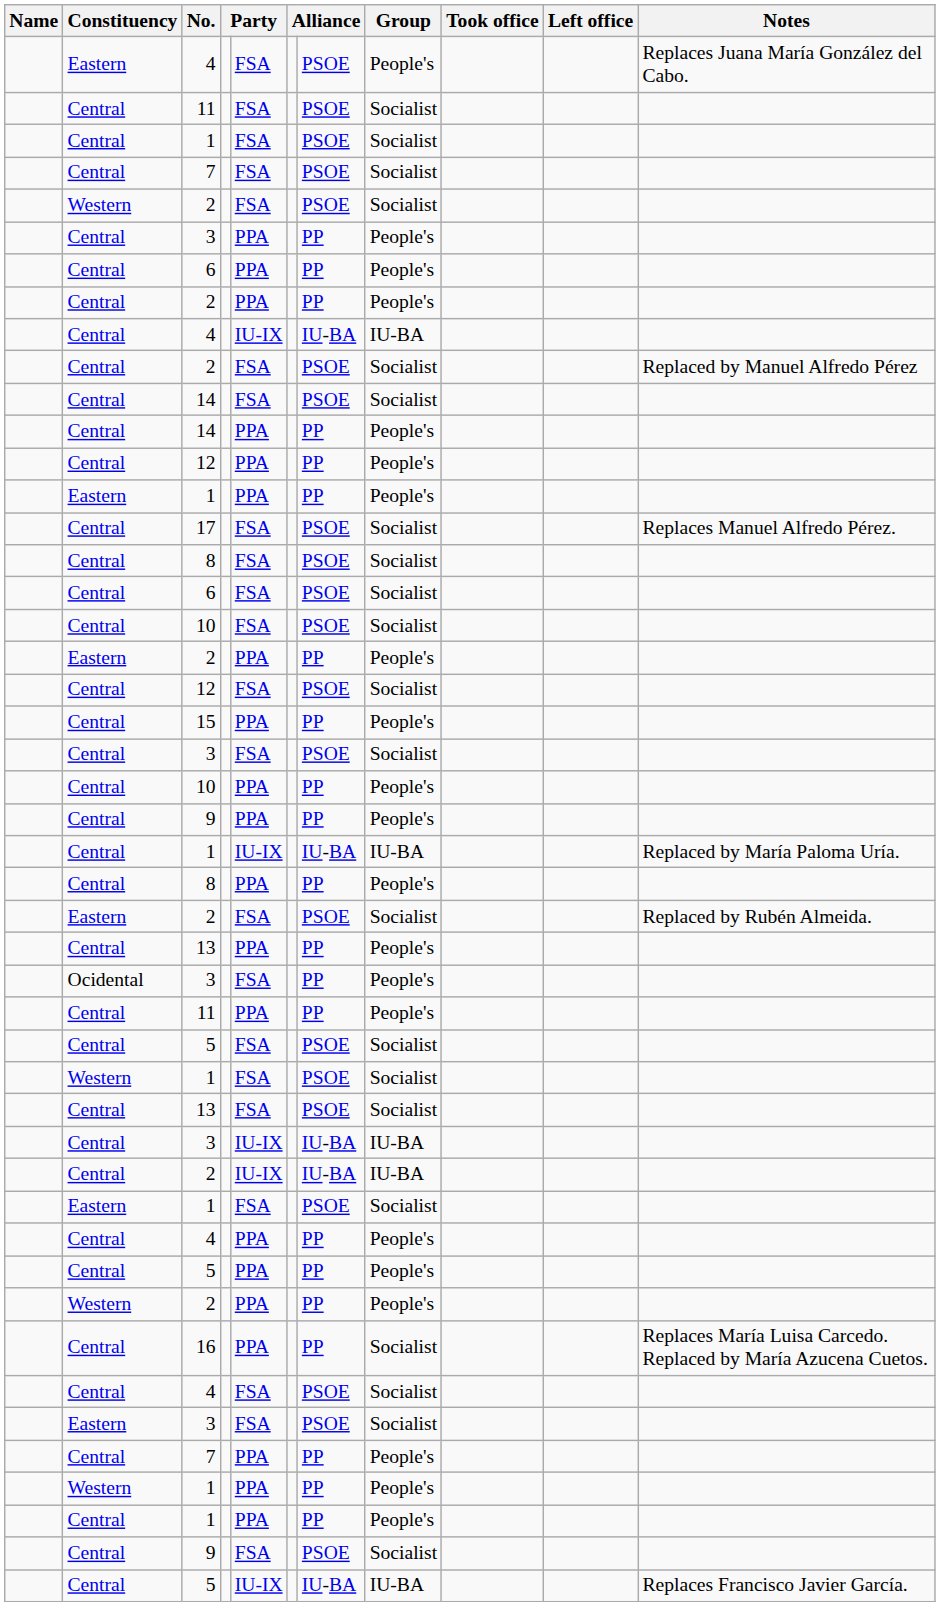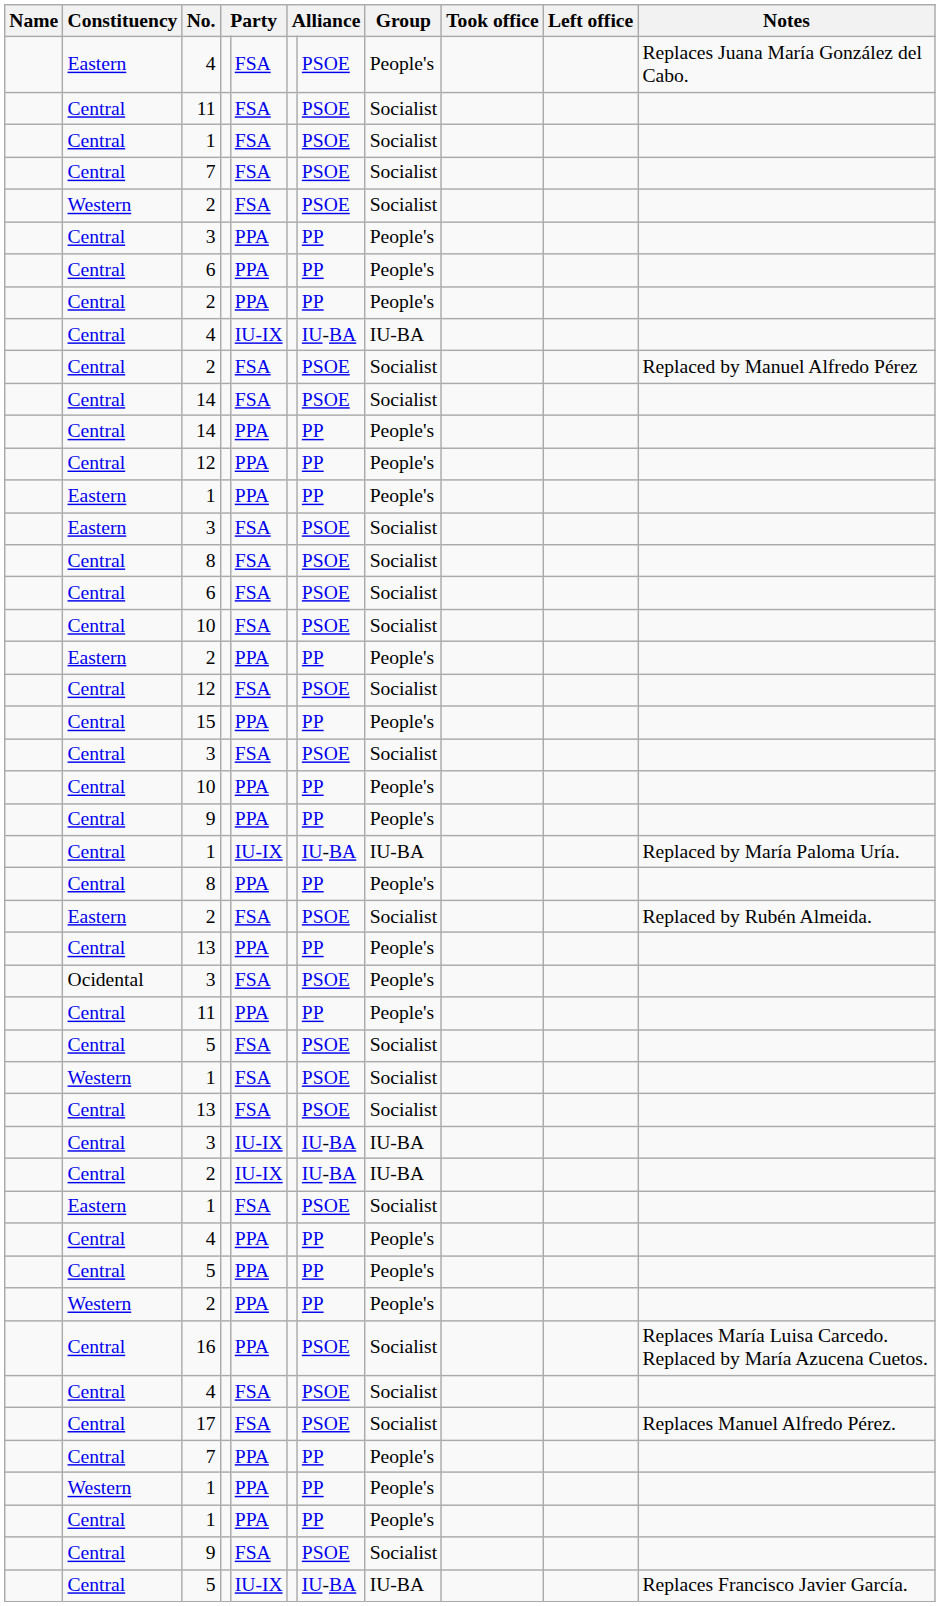rows swapped: (96, 527) <-> (97, 1423)
(313, 980) PP -> (326, 980) PSOE
(313, 1347) PP -> (326, 1347) PSOE
